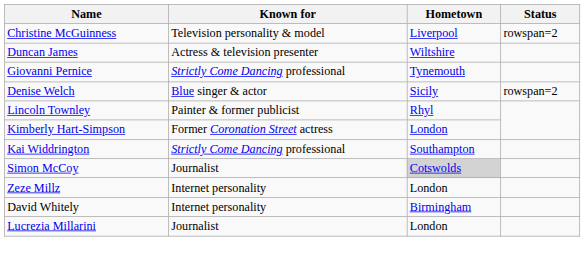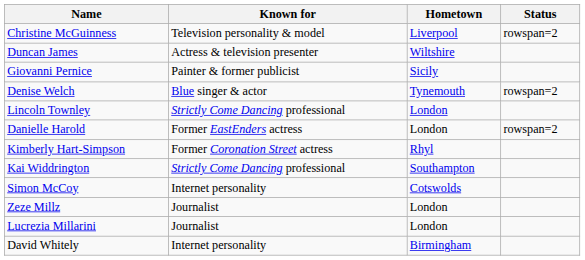(258, 71) Strictly Come Dancing professional -> (235, 71) Painter & former publicist
(437, 71) Tynemouth -> (424, 71) Sicily
(424, 91) Sicily -> (437, 91) Tynemouth
(235, 110) Painter & former publicist -> (258, 110) Strictly Come Dancing professional
(422, 110) Rhyl -> (429, 110) London
+ row: (46, 129)
(429, 129) London -> (422, 149) Rhyl
(195, 168) Journalist -> (219, 187) Internet personality
(435, 168) lightgrey background -> (435, 187) no background
(219, 187) Internet personality -> (195, 206) Journalist
rows swapped: (52, 226) <-> (43, 206)
